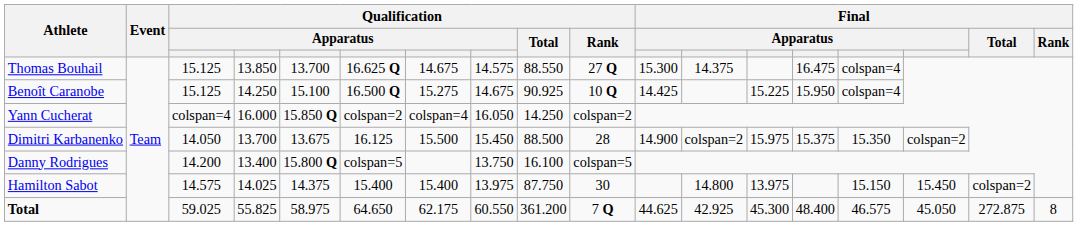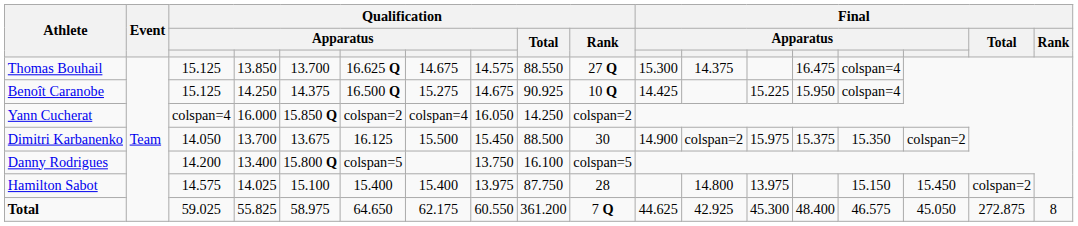(310, 92) 15.100 -> (310, 92) 14.375
(603, 139) 28 -> (603, 139) 30
(310, 186) 14.375 -> (310, 186) 15.100
(603, 186) 30 -> (603, 186) 28
